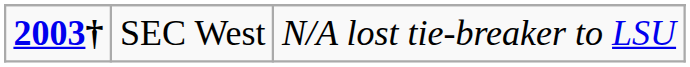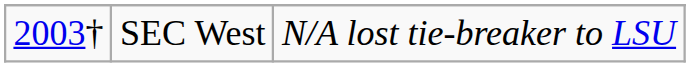(58, 33) bold -> (58, 33) normal
